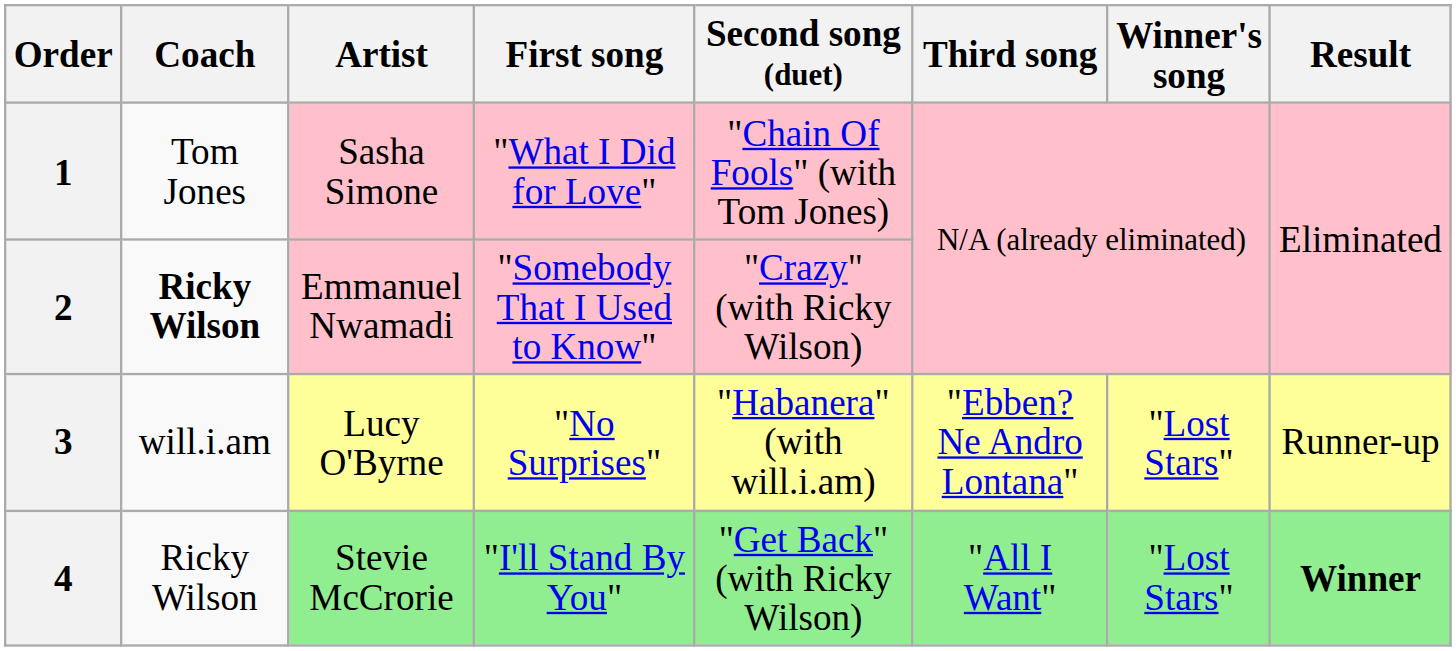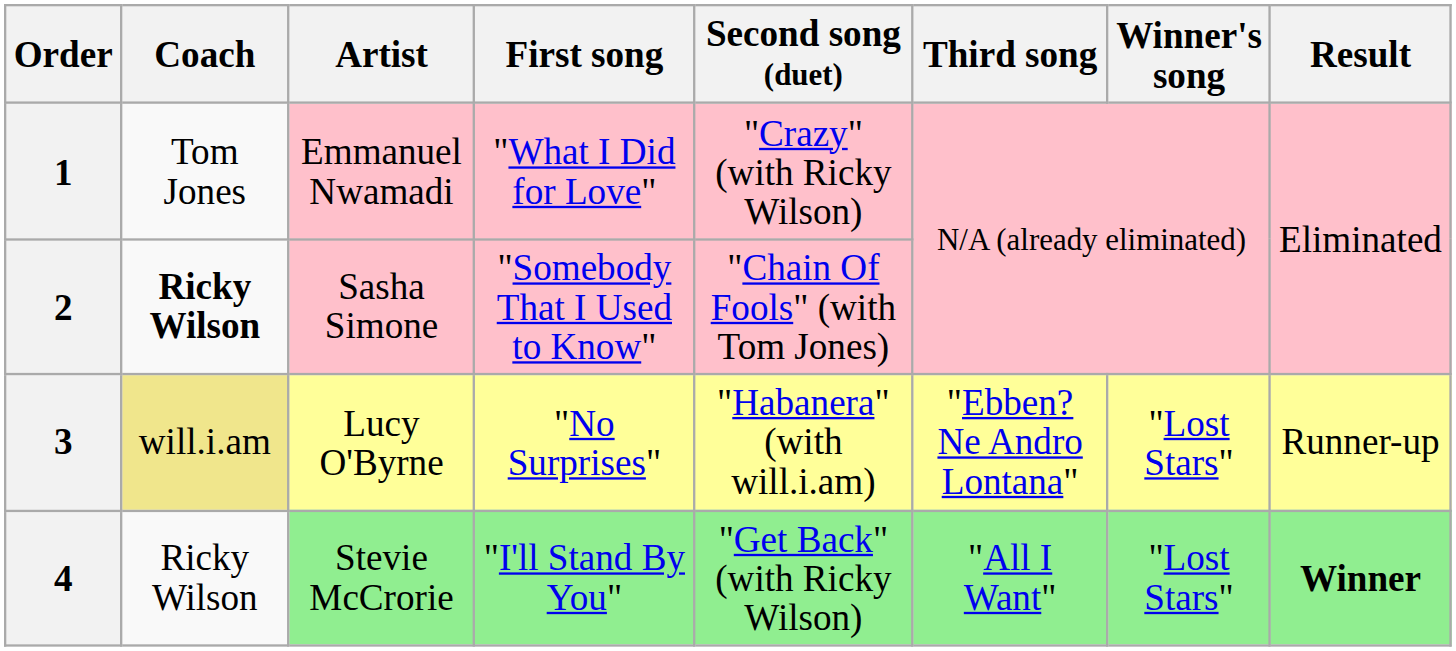(382, 171) Sasha Simone -> (382, 171) Emmanuel Nwamadi
(803, 171) "Chain Of Fools" (with Tom Jones) -> (803, 171) "Crazy" (with Ricky Wilson)
(382, 307) Emmanuel Nwamadi -> (382, 307) Sasha Simone
(803, 307) "Crazy" (with Ricky Wilson) -> (803, 307) "Chain Of Fools" (with Tom Jones)
(205, 442) no background -> (205, 442) khaki background
